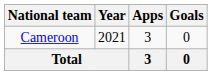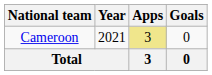(148, 37) no background -> (148, 37) khaki background
